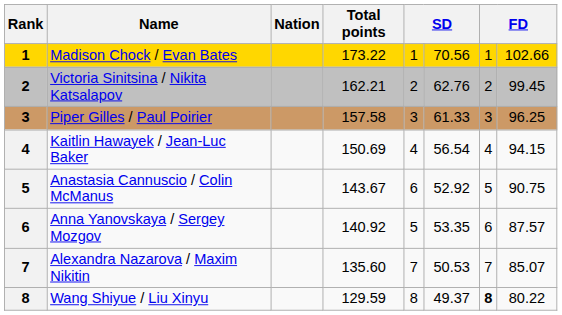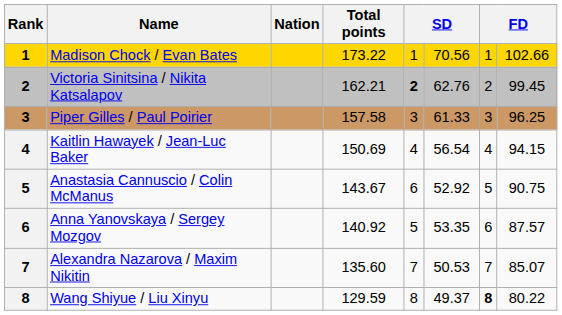(414, 86) normal -> (414, 86) bold
